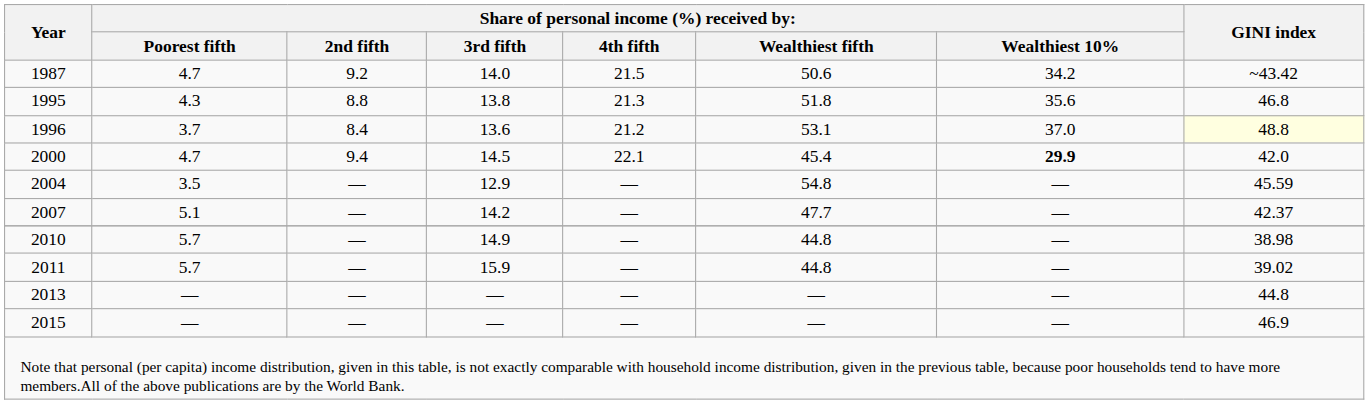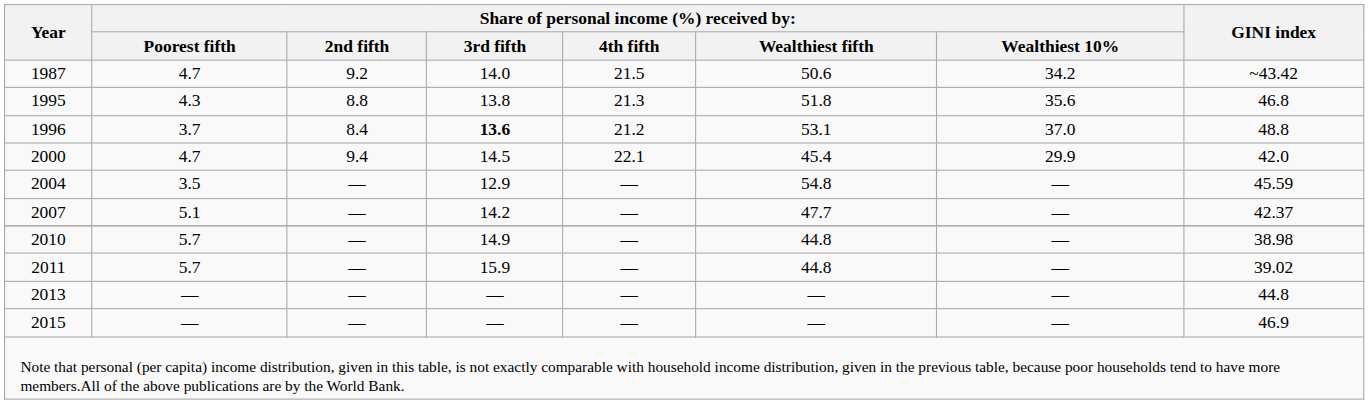(495, 128) normal -> (495, 128) bold
(1274, 128) lightyellow background -> (1274, 128) no background
(1060, 156) bold -> (1060, 156) normal
